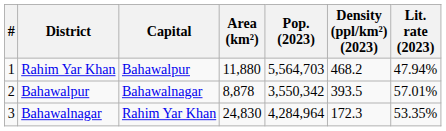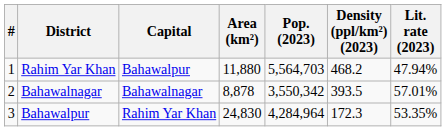(55, 92) Bahawalpur -> (61, 92) Bahawalnagar
(61, 114) Bahawalnagar -> (55, 114) Bahawalpur
